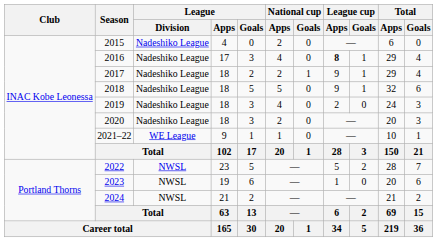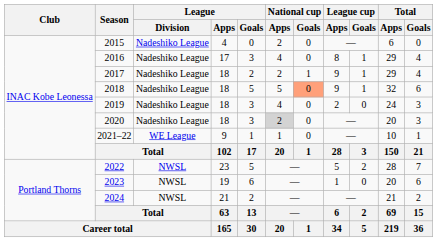(337, 58) bold -> (337, 58) normal
(308, 89) no background -> (308, 89) lightsalmon background
(280, 120) no background -> (280, 120) lightgrey background
